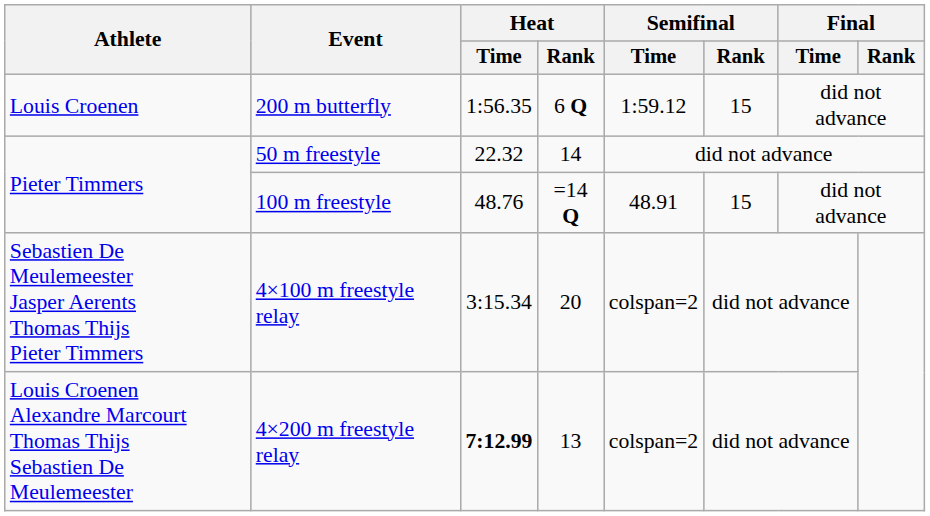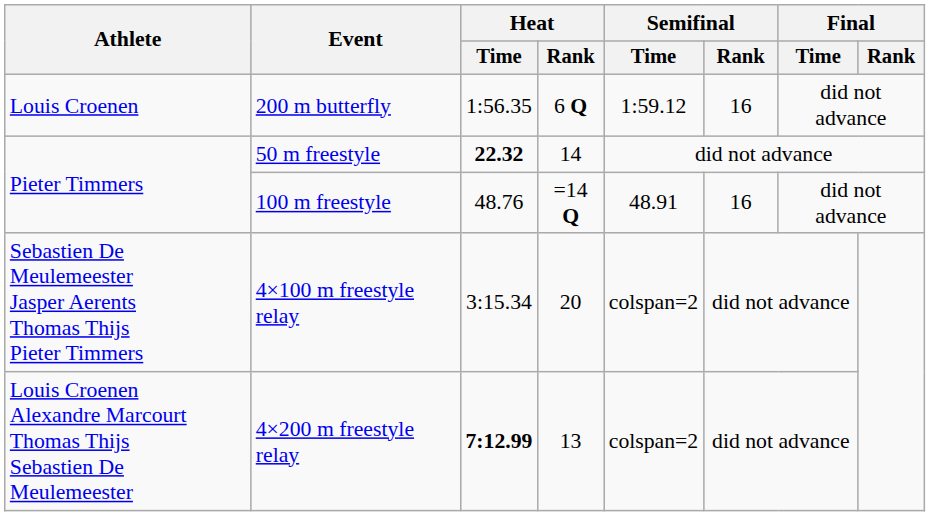(741, 105) 15 -> (741, 105) 16
(499, 154) normal -> (499, 154) bold
(741, 202) 15 -> (741, 202) 16
